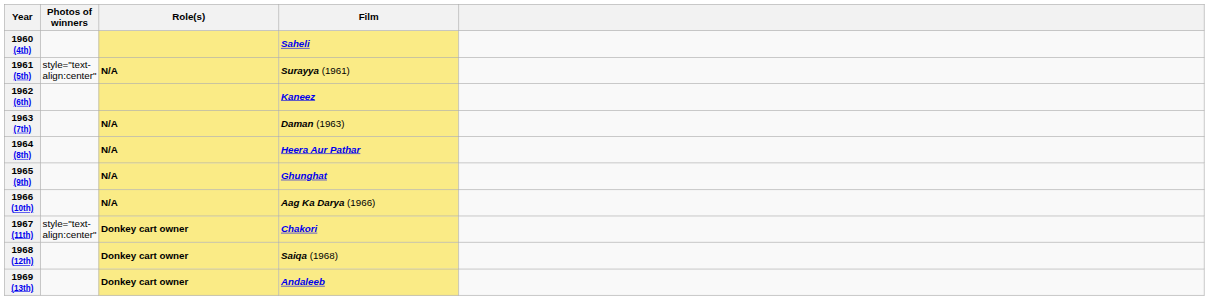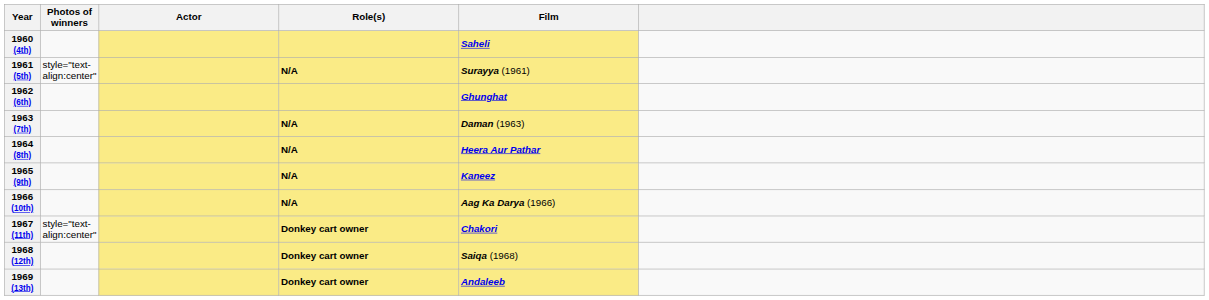+ column: (189, 17)
(298, 97) Kaneez -> (484, 97) Ghunghat
(304, 176) Ghunghat -> (478, 176) Kaneez
